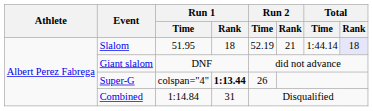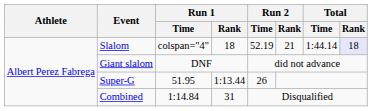(183, 46) 51.95 -> (183, 46) colspan="4"
(183, 80) colspan="4" -> (183, 80) 51.95
(230, 80) bold -> (229, 80) normal
